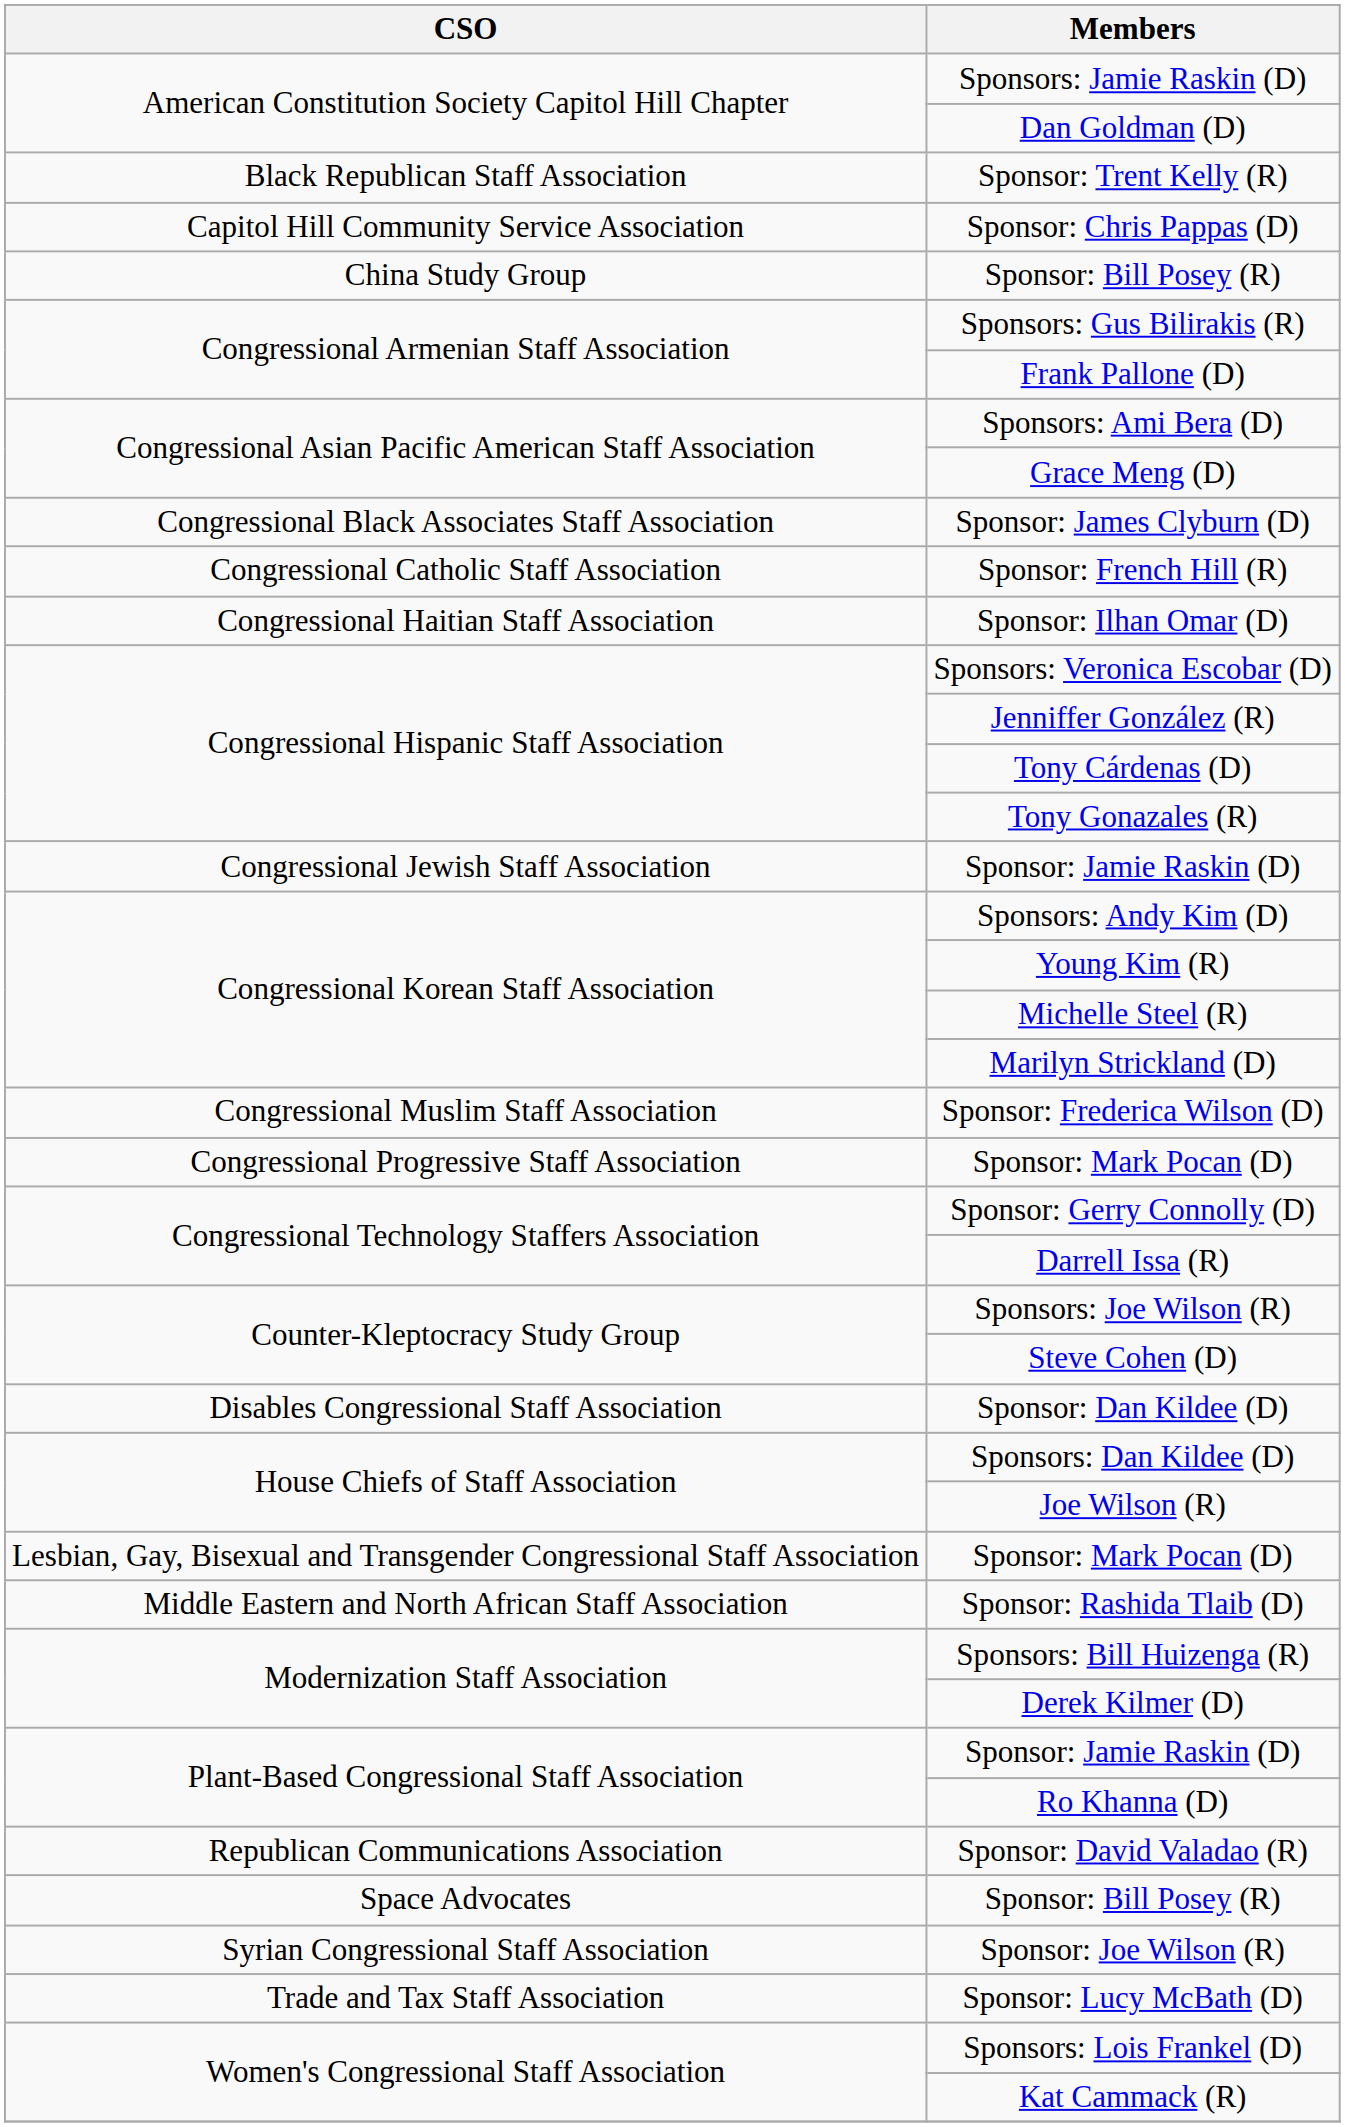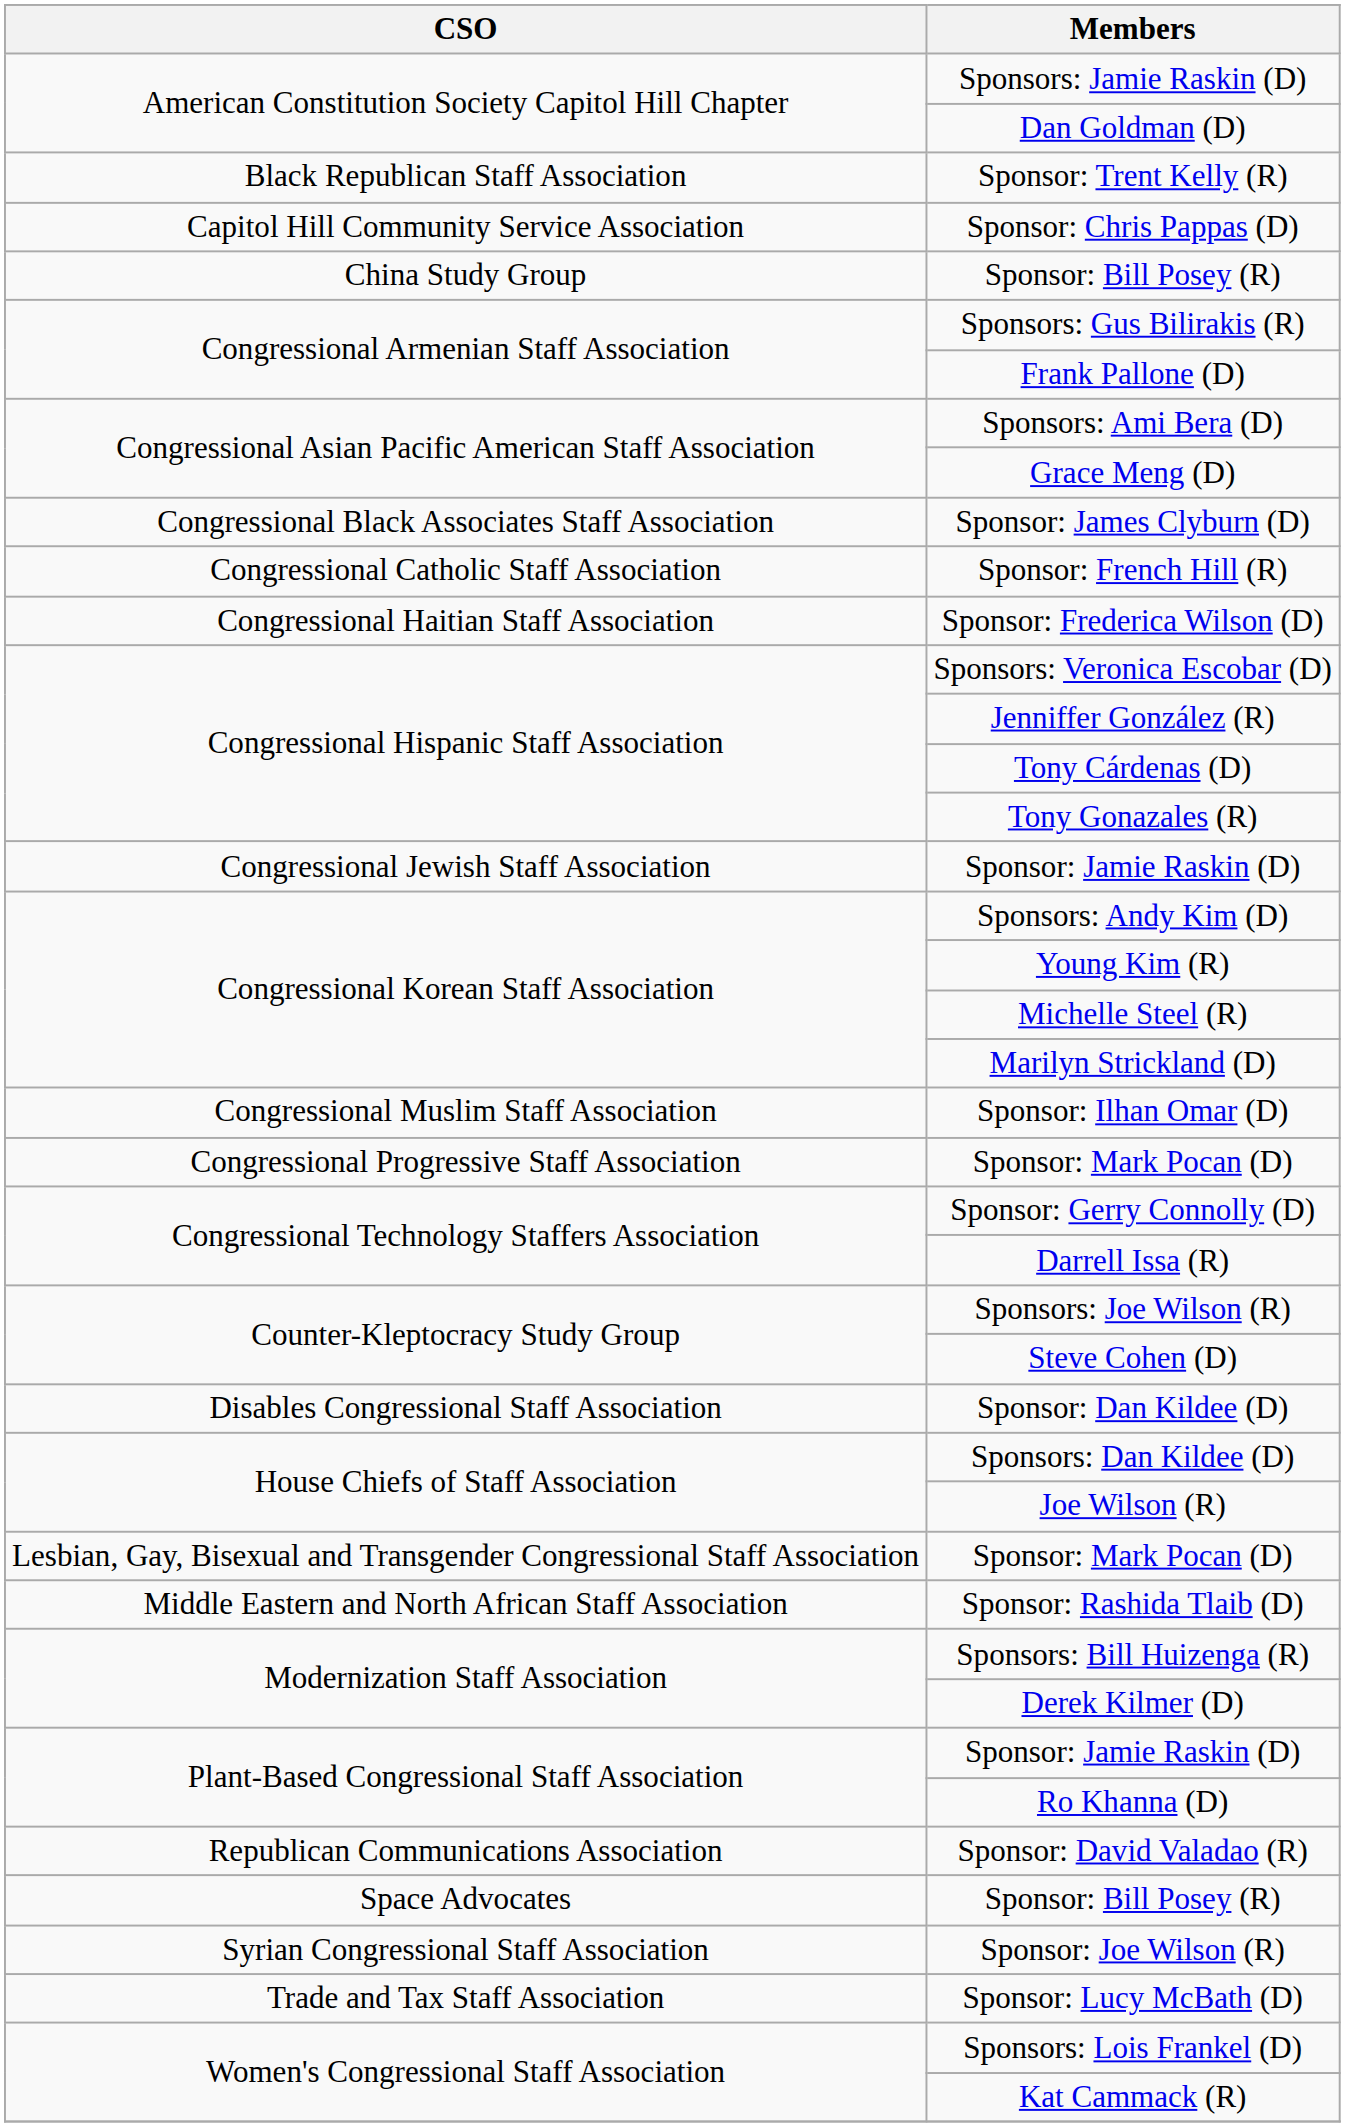(1133, 619) Sponsor: Ilhan Omar (D) -> (1133, 619) Sponsor: Frederica Wilson (D)
(1133, 1112) Sponsor: Frederica Wilson (D) -> (1133, 1112) Sponsor: Ilhan Omar (D)
